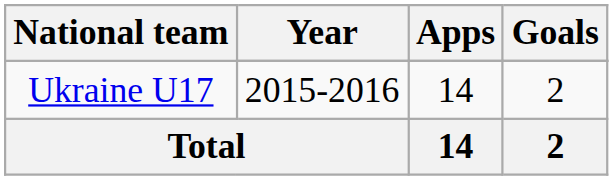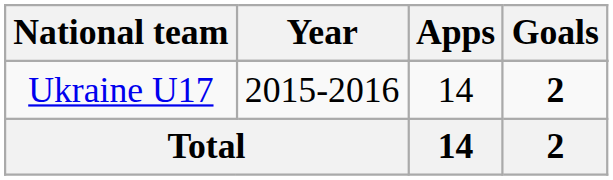(555, 89) normal -> (555, 89) bold
